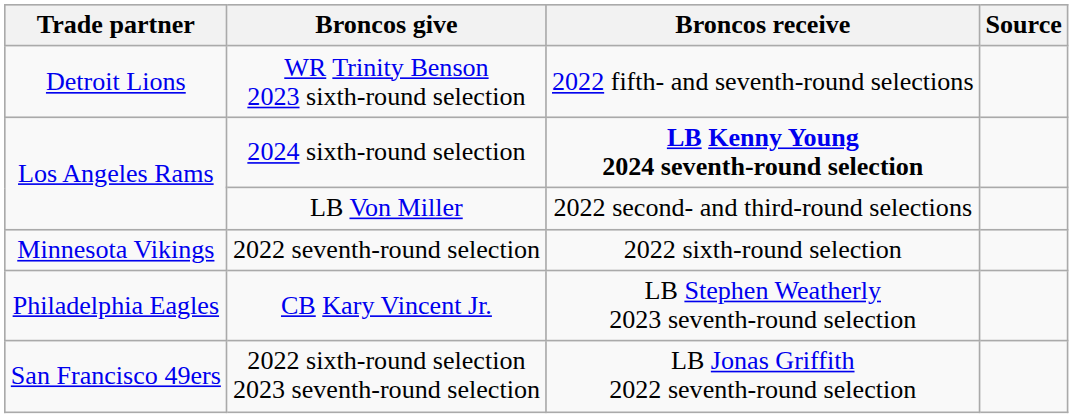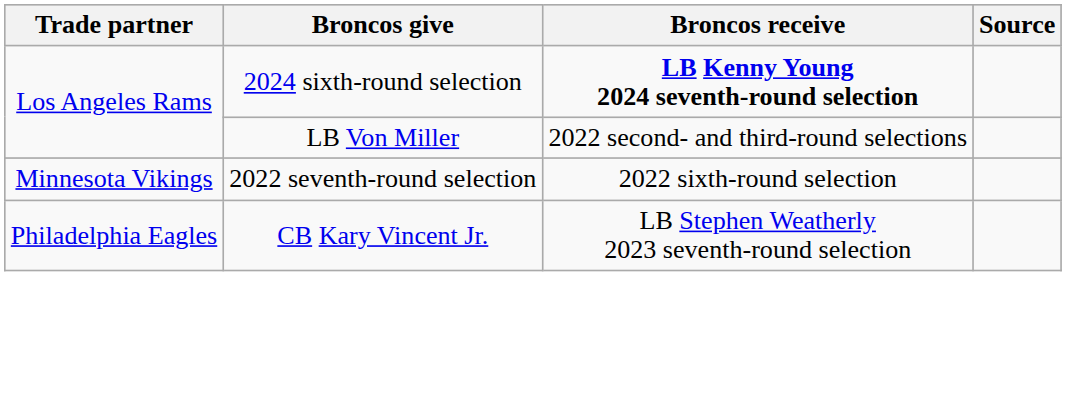- row: (386, 81)
- row: (386, 376)
